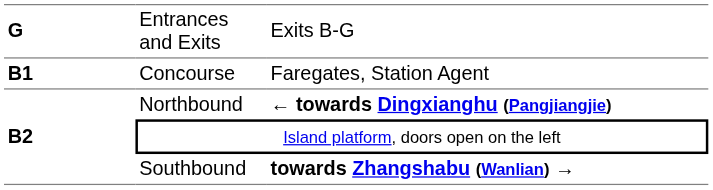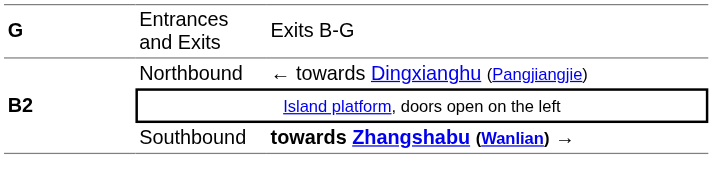- row: (187, 73)
(441, 104) bold -> (429, 73) normal
